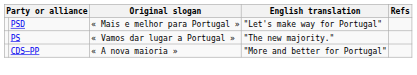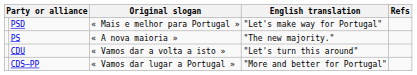(163, 37) « Vamos dar lugar a Portugal » -> (134, 37) « A nova maioria »
+ row: (18, 50)
(134, 50) « A nova maioria » -> (163, 64) « Vamos dar lugar a Portugal »
